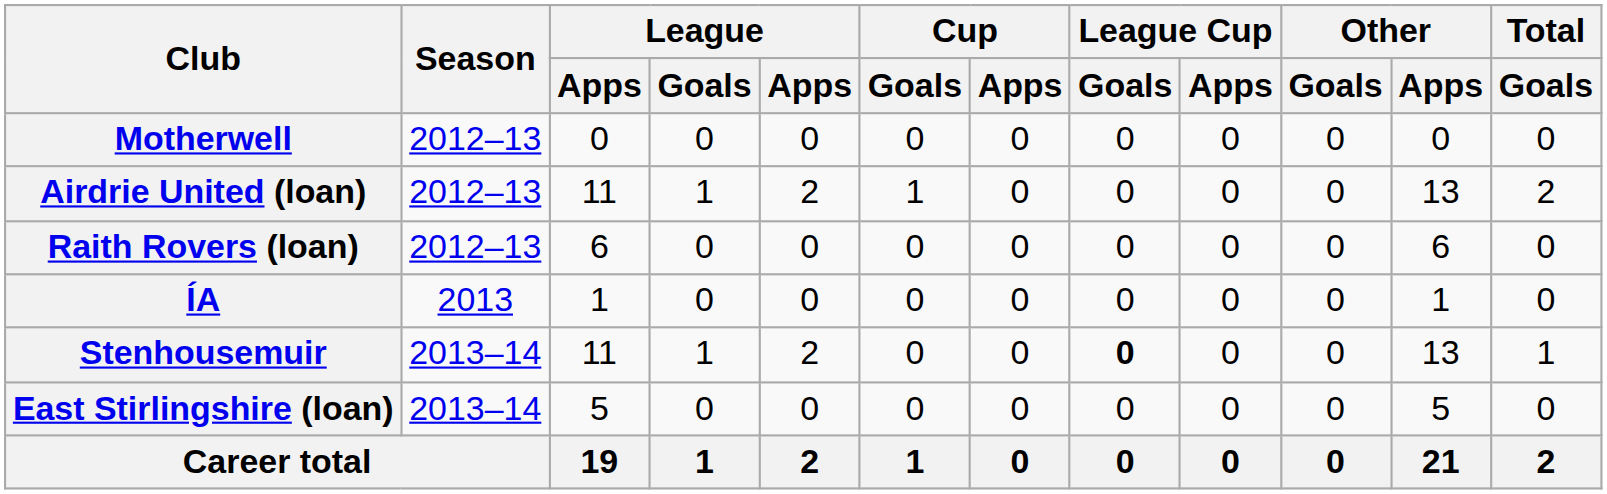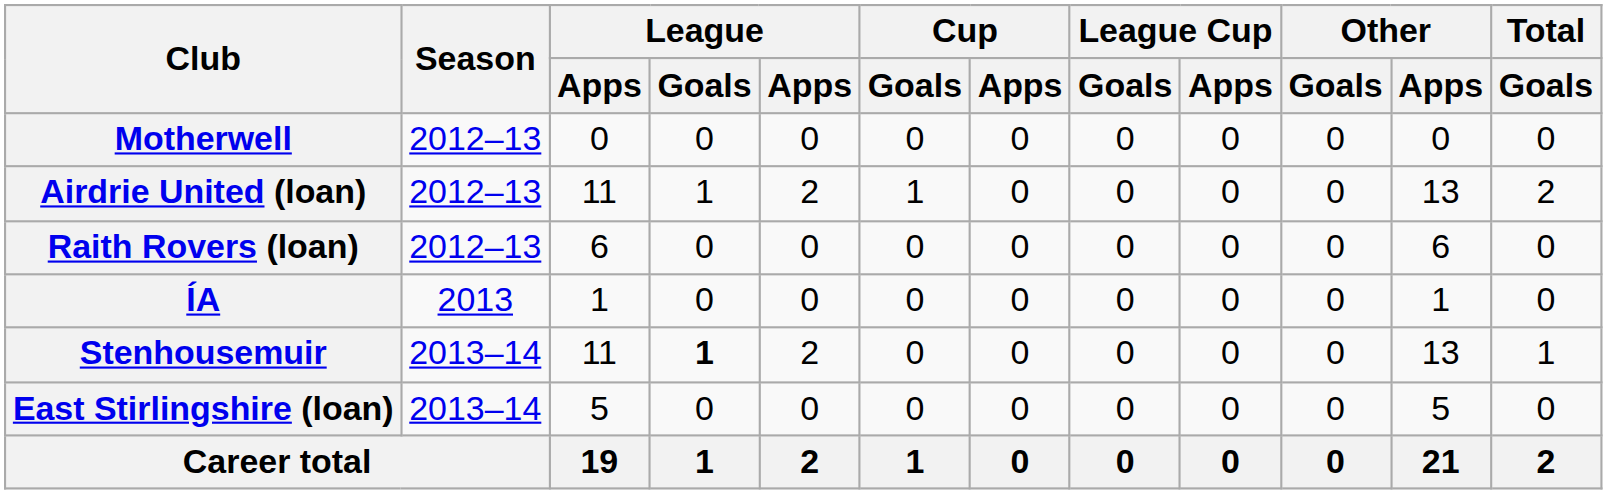(705, 354) normal -> (705, 354) bold
(1125, 354) bold -> (1125, 354) normal
